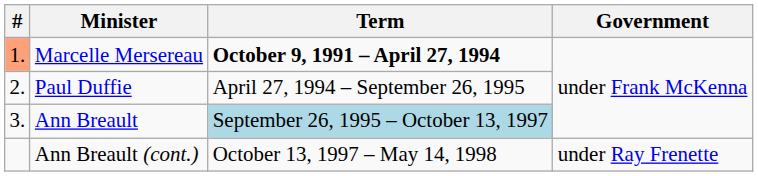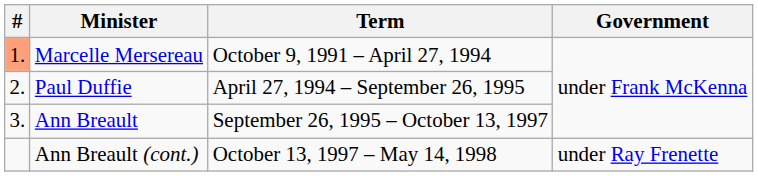(356, 54) bold -> (352, 54) normal
(380, 120) lightblue background -> (380, 120) no background
